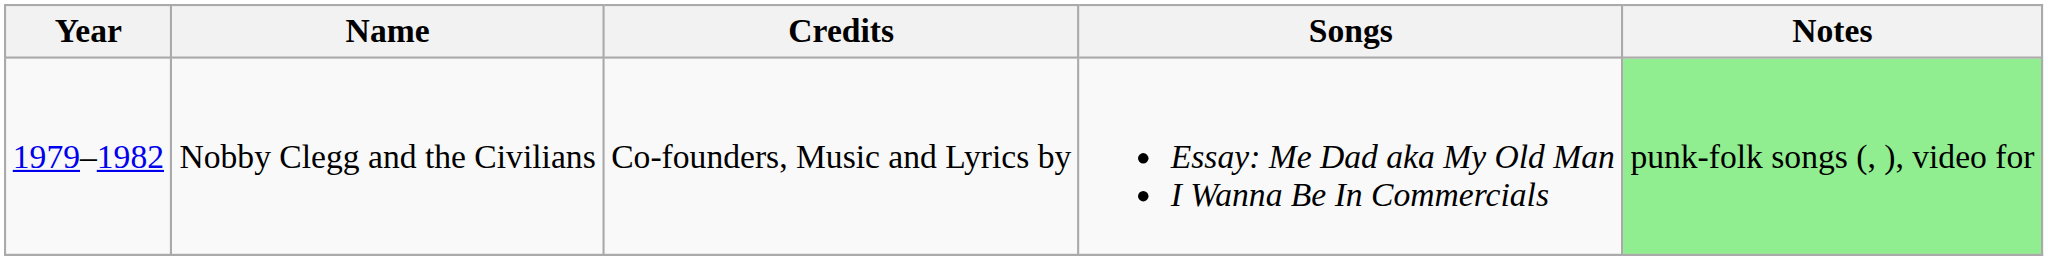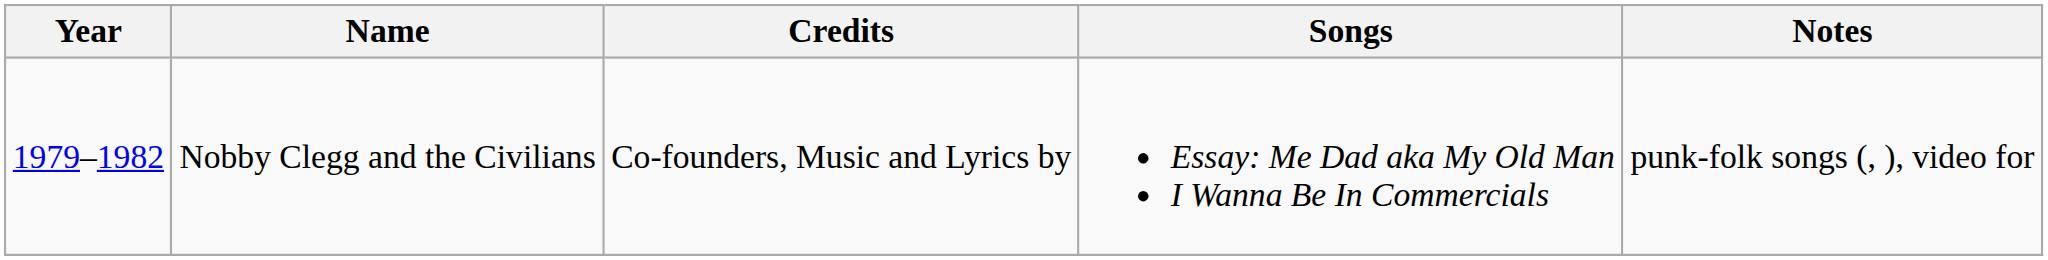(1832, 155) lightgreen background -> (1832, 155) no background
